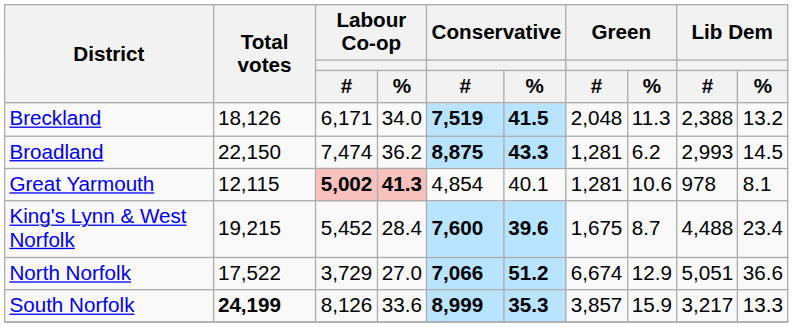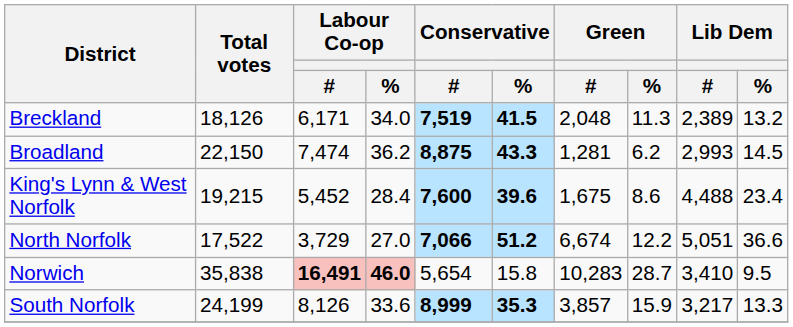(707, 119) 2,388 -> (707, 119) 2,389
- row: (82, 184)
(646, 228) 8.7 -> (646, 196) 8.6
(652, 273) 12.9 -> (652, 240) 12.2
+ row: (47, 273)
(249, 305) bold -> (232, 305) normal
